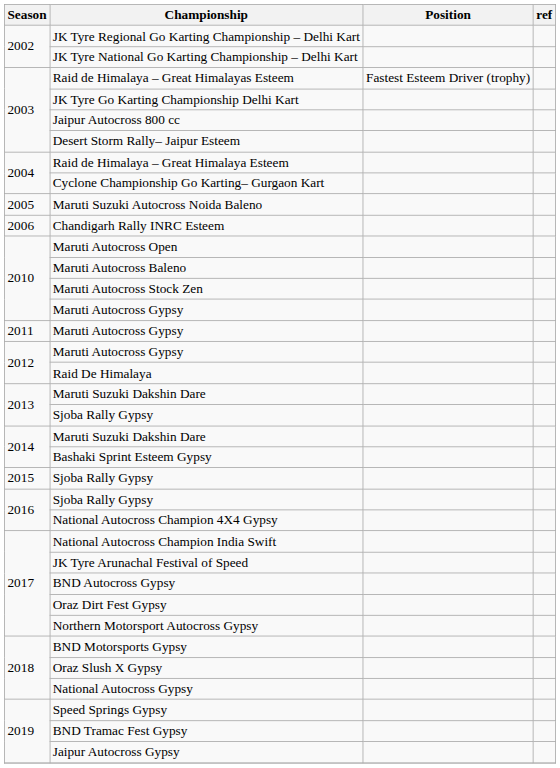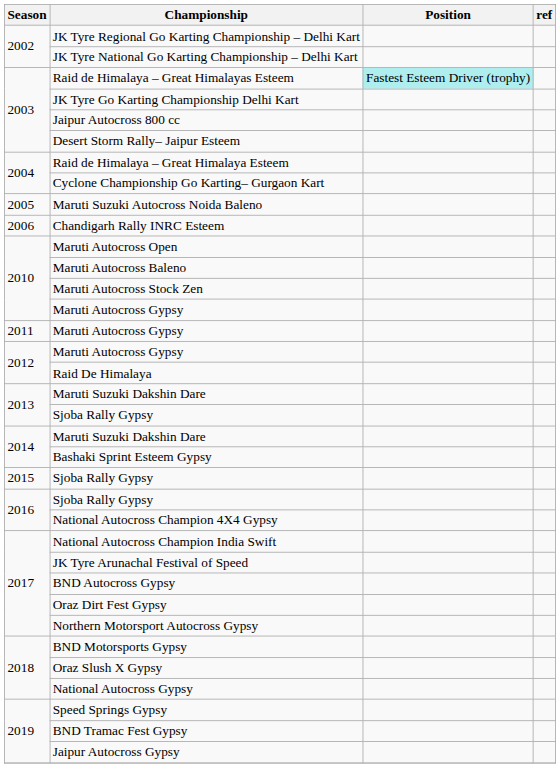(448, 78) no background -> (448, 78) paleturquoise background
